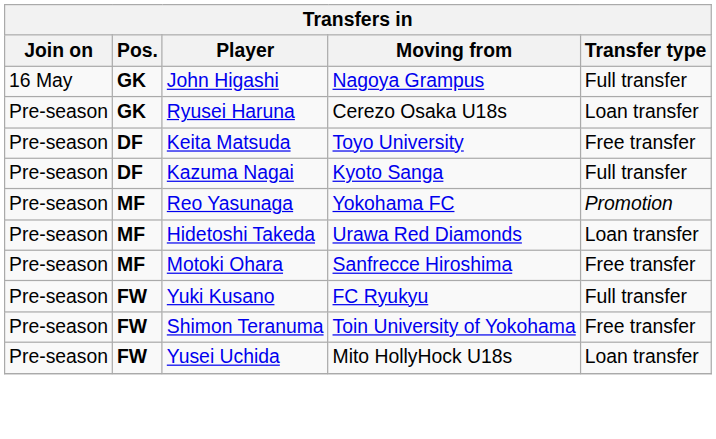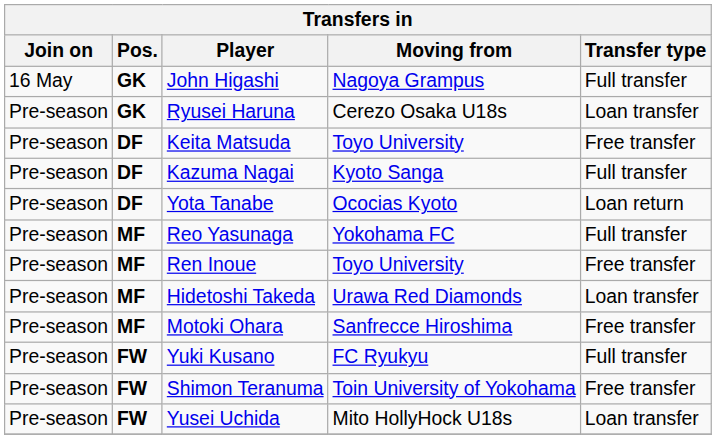+ row: (220, 204)
(629, 204) Promotion -> (636, 234) Full transfer
+ row: (211, 265)
